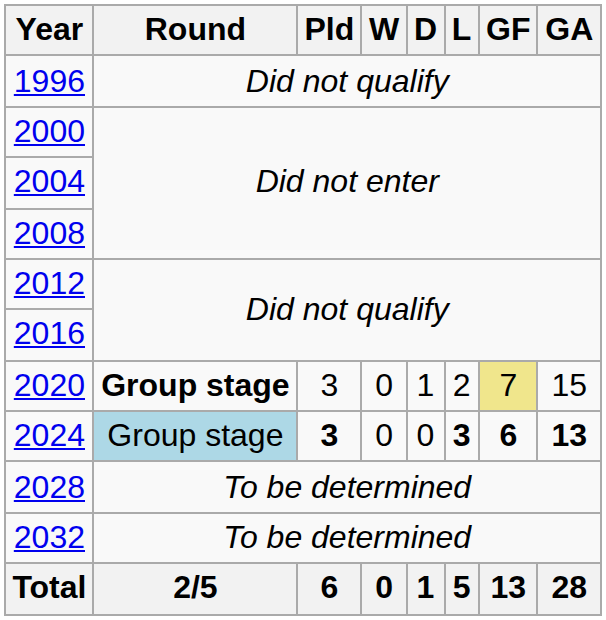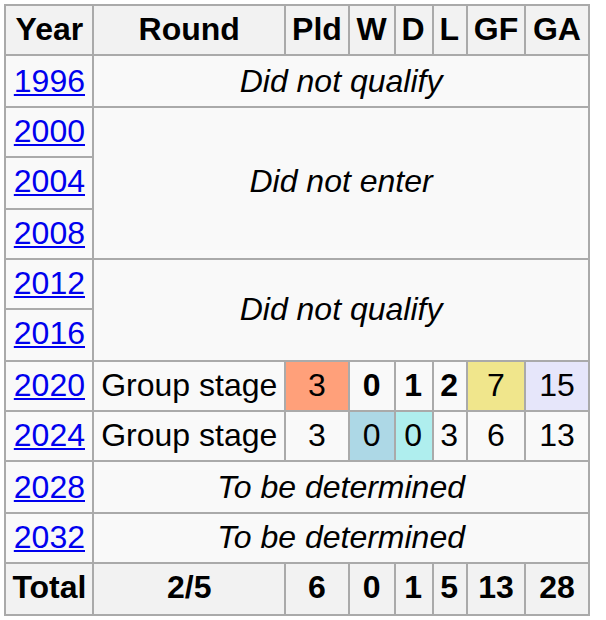(195, 385) bold -> (189, 385) normal
(329, 385) no background -> (317, 385) lightsalmon background
(384, 385) normal -> (372, 385) bold
(425, 385) normal -> (413, 385) bold
(462, 385) normal -> (449, 385) bold
(569, 385) no background -> (557, 385) lavender background
(195, 435) lightblue background -> (189, 435) no background
(329, 435) bold -> (317, 435) normal
(384, 435) no background -> (372, 435) lightblue background
(425, 435) no background -> (413, 435) paleturquoise background
(462, 435) bold -> (449, 435) normal
(508, 435) bold -> (496, 435) normal
(569, 435) bold -> (557, 435) normal
